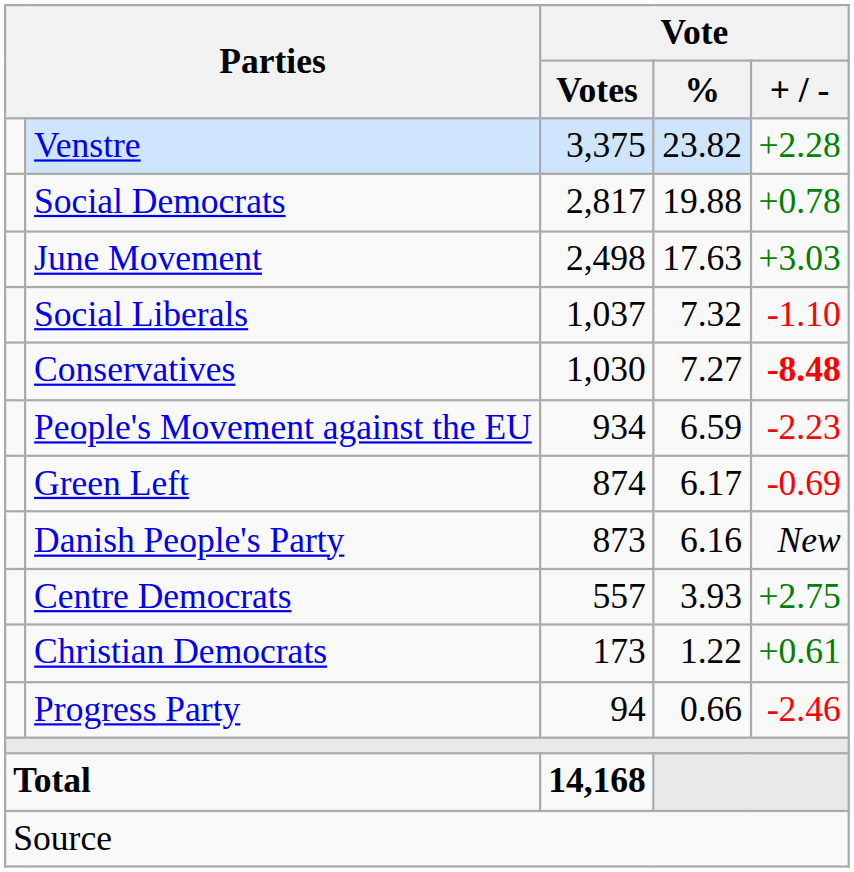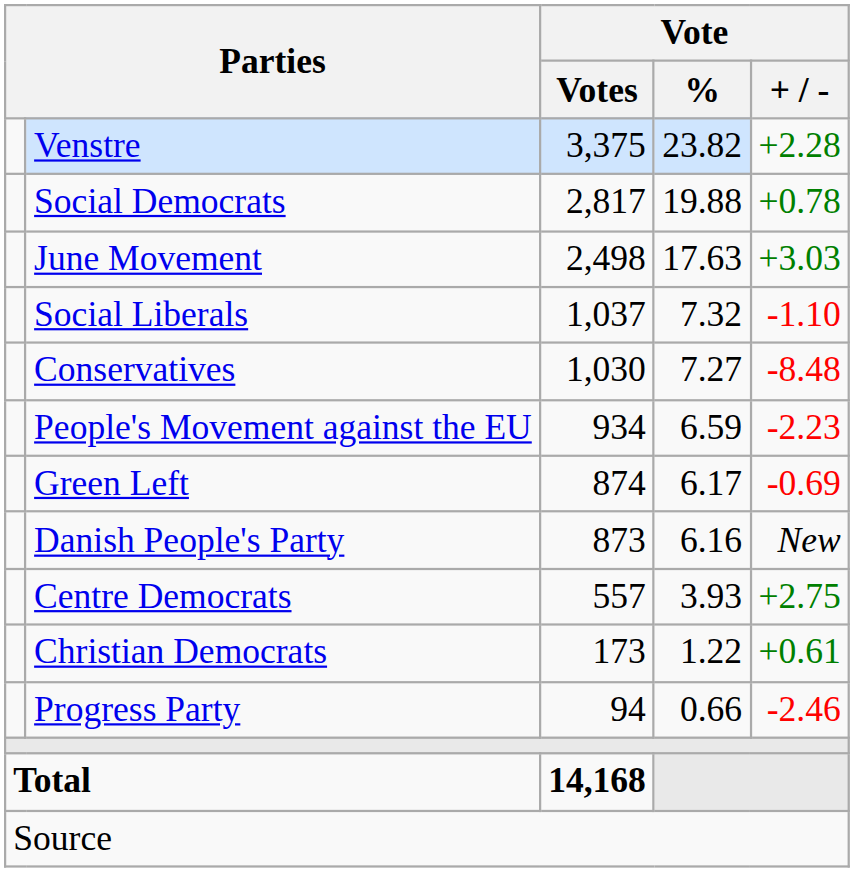(804, 370) bold -> (804, 370) normal
